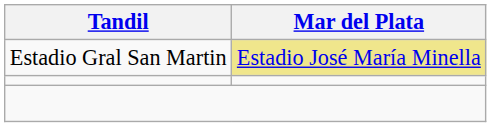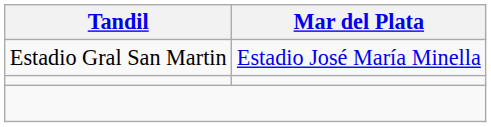(359, 57) khaki background -> (359, 57) no background
